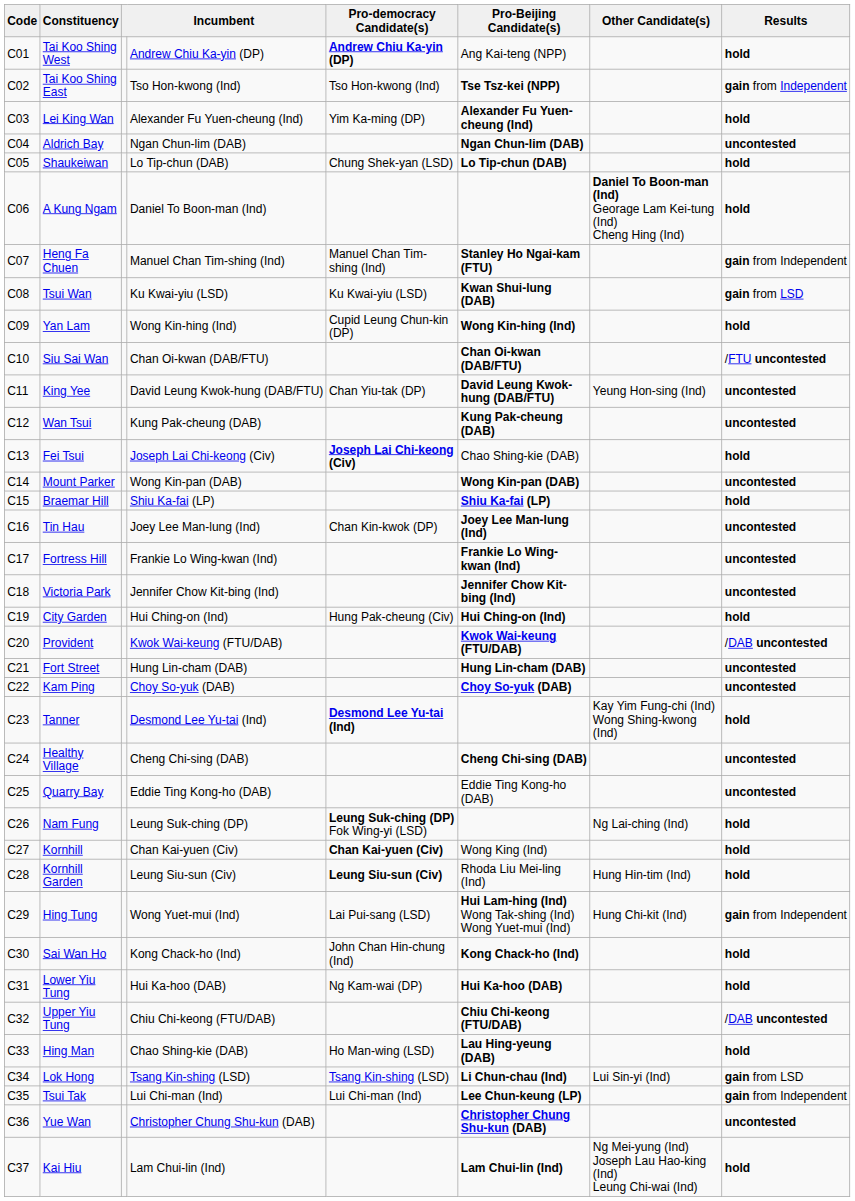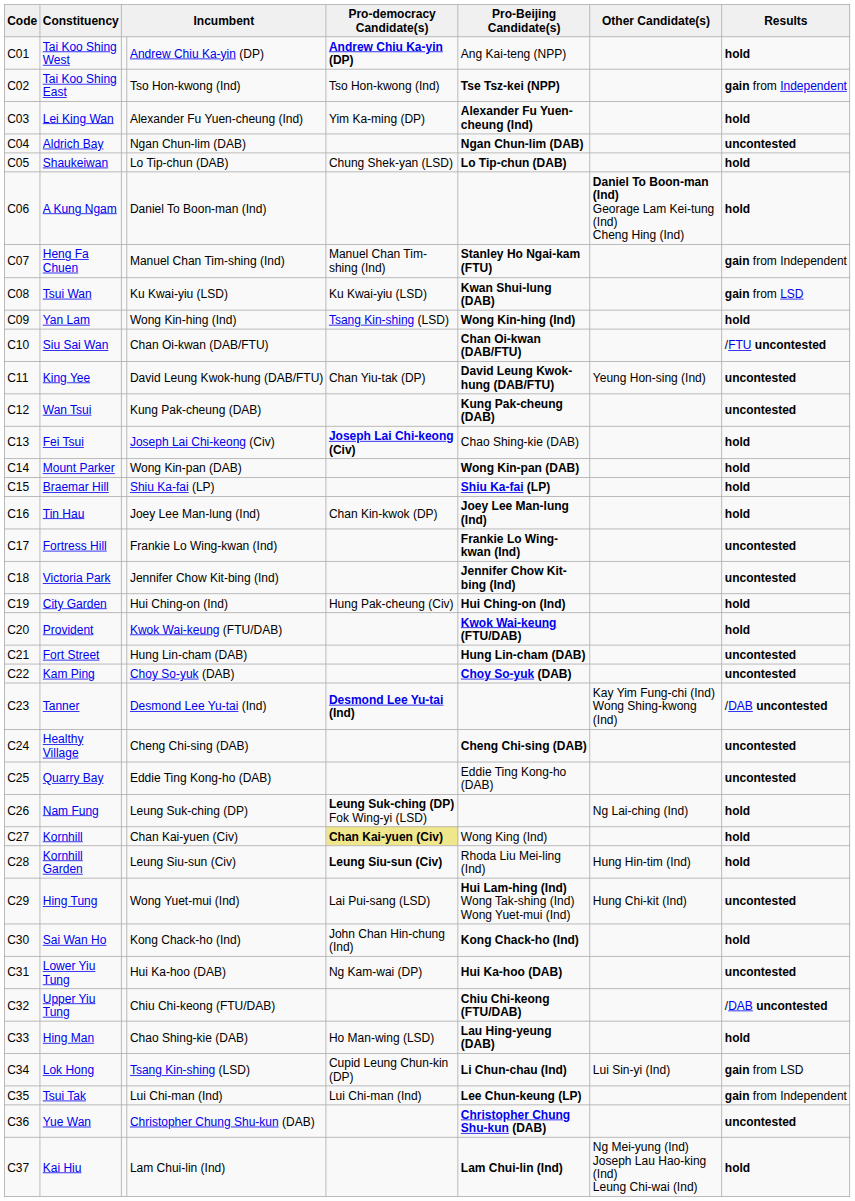(389, 326) Cupid Leung Chun-kin (DP) -> (389, 319) Tsang Kin-shing (LSD)
(760, 482) uncontested -> (737, 468) hold
(760, 526) uncontested -> (737, 513) hold
(776, 643) /DAB uncontested -> (737, 629) hold
(737, 720) hold -> (776, 706) /DAB uncontested
(386, 850) no background -> (386, 836) khaki background
(786, 915) gain from Independent -> (760, 901) uncontested
(737, 986) hold -> (760, 973) uncontested
(389, 1077) Tsang Kin-shing (LSD) -> (389, 1070) Cupid Leung Chun-kin (DP)
